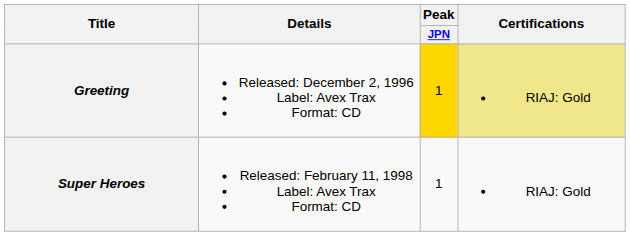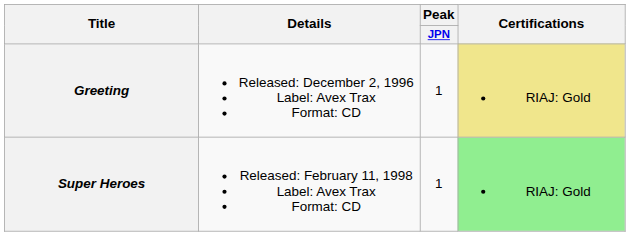(439, 90) gold background -> (439, 90) no background
(541, 192) no background -> (541, 192) lightgreen background
